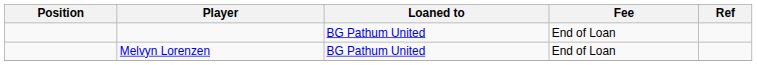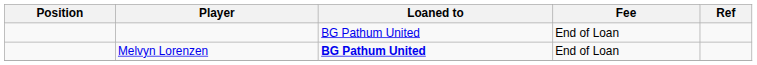(376, 51) normal -> (374, 51) bold
